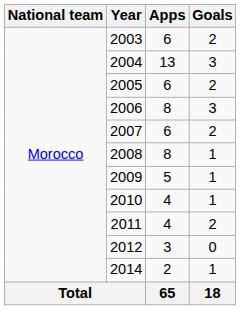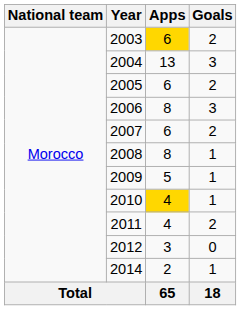(167, 39) no background -> (167, 39) gold background
(167, 200) no background -> (167, 200) gold background
